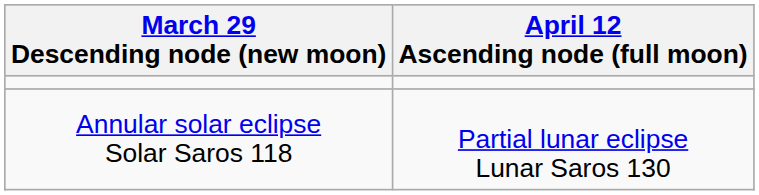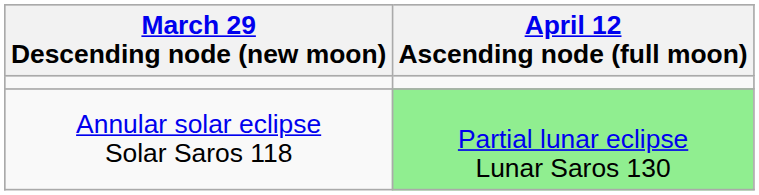(573, 153) no background -> (573, 153) lightgreen background
